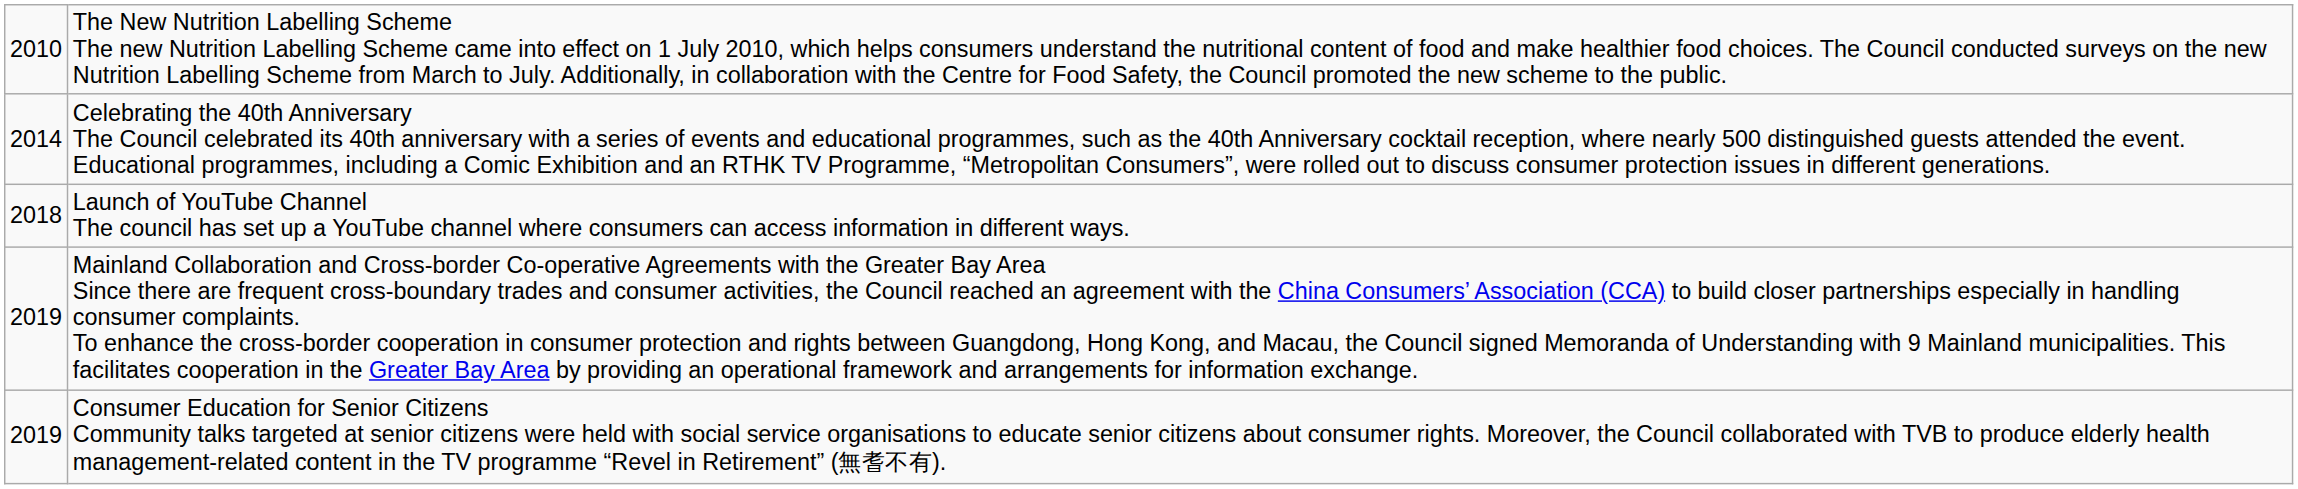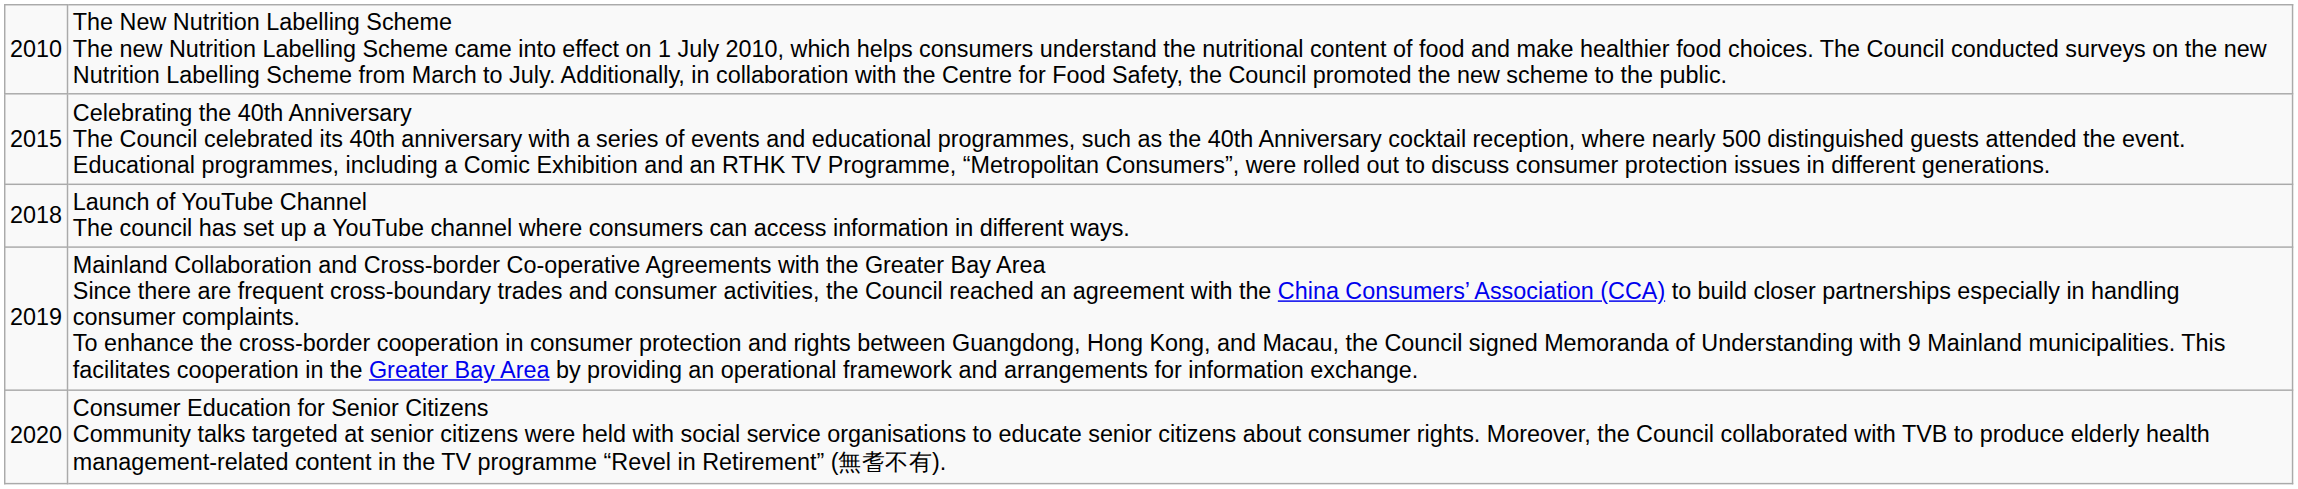(36, 138) 2014 -> (36, 138) 2015
(36, 436) 2019 -> (36, 436) 2020
